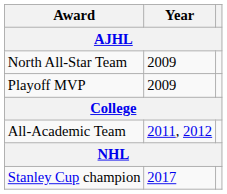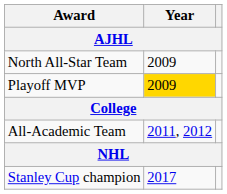(162, 85) no background -> (162, 85) gold background
